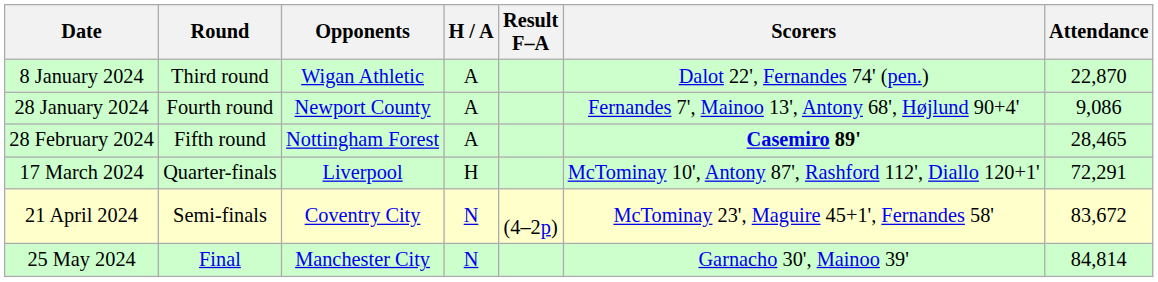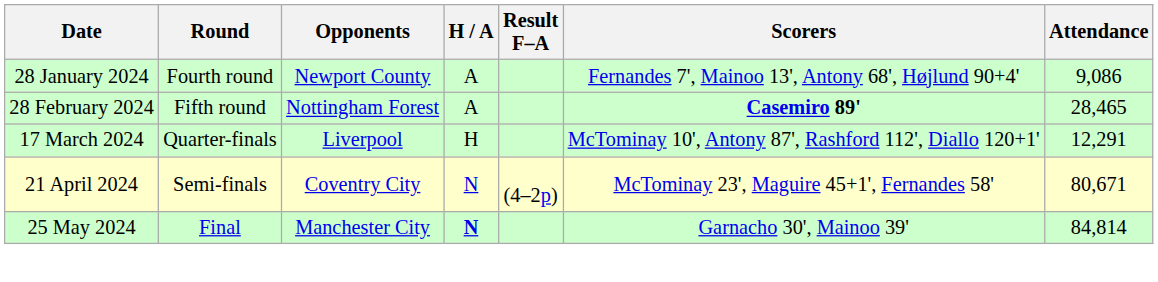- row: (82, 75)
(1099, 172) 72,291 -> (1099, 140) 12,291
(1099, 216) 83,672 -> (1099, 183) 80,671
(471, 259) normal -> (471, 227) bold
